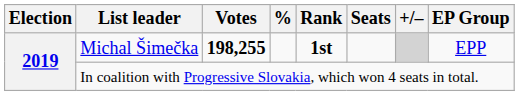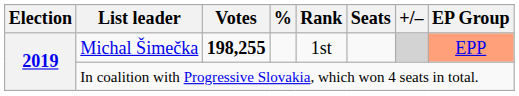(321, 47) bold -> (321, 47) normal
(471, 47) no background -> (471, 47) lightsalmon background
